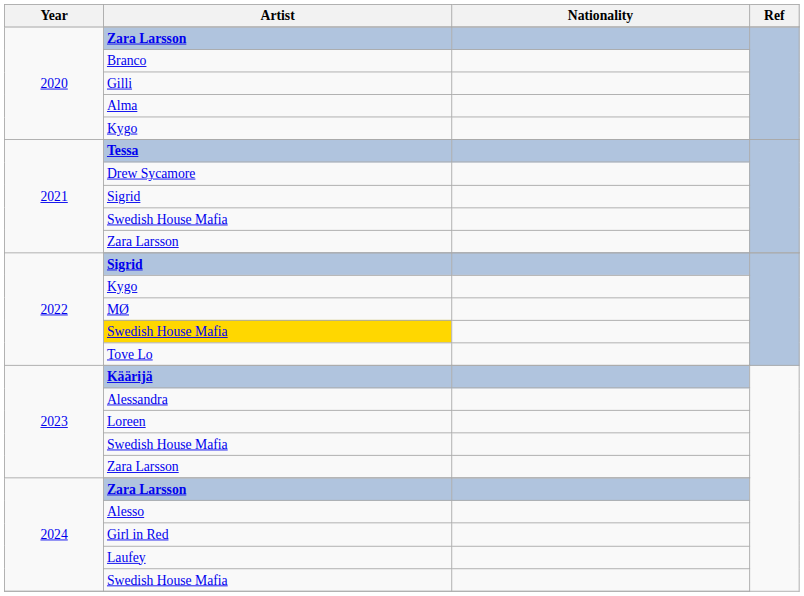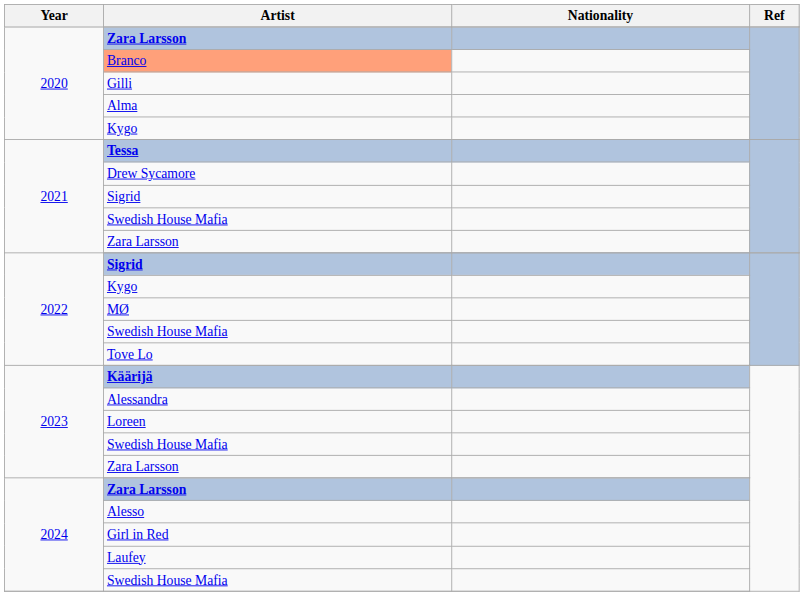(127, 61) no background -> (127, 61) lightsalmon background
(167, 331) gold background -> (167, 331) no background
